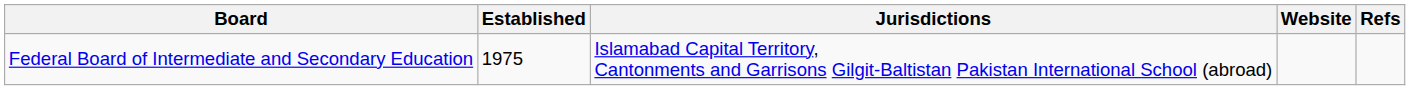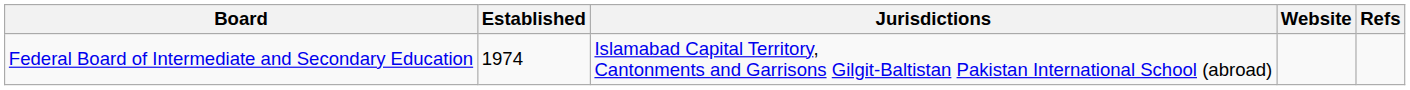(502, 59) 1975 -> (502, 59) 1974
